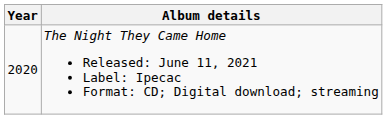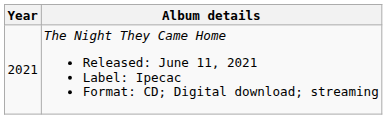(23, 70) 2020 -> (23, 70) 2021
